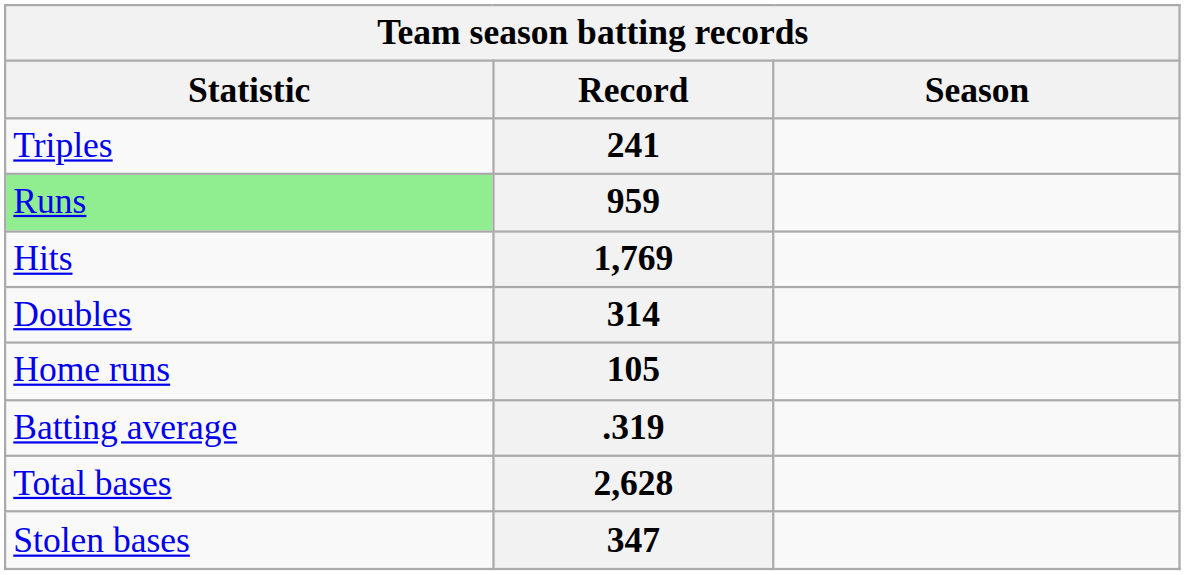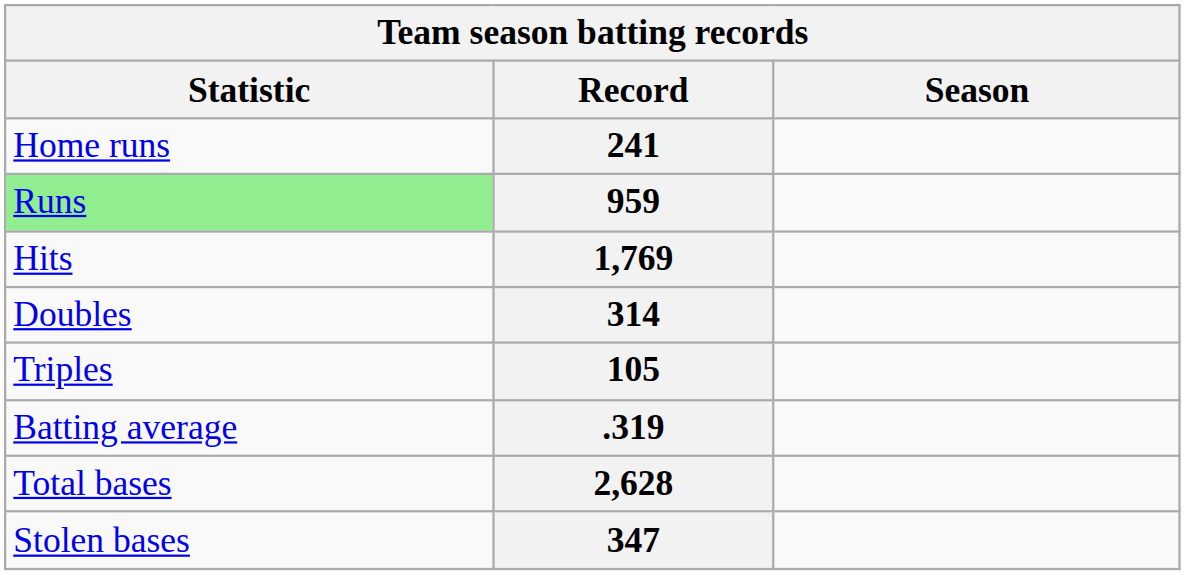(63, 145) Triples -> (92, 145) Home runs
(92, 370) Home runs -> (63, 370) Triples
